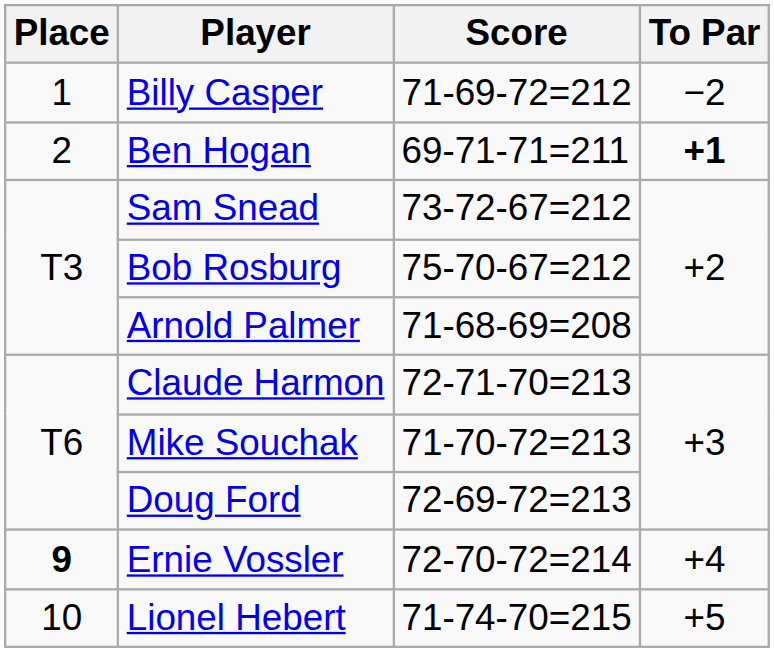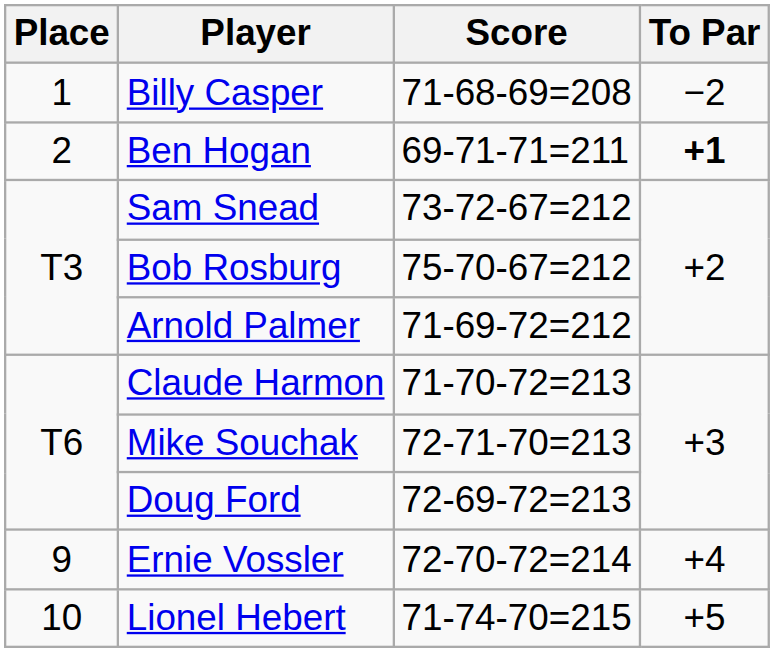(517, 92) 71-69-72=212 -> (517, 92) 71-68-69=208
(517, 325) 71-68-69=208 -> (517, 325) 71-69-72=212
(517, 383) 72-71-70=213 -> (517, 383) 71-70-72=213
(517, 442) 71-70-72=213 -> (517, 442) 72-71-70=213
(62, 558) bold -> (62, 558) normal
